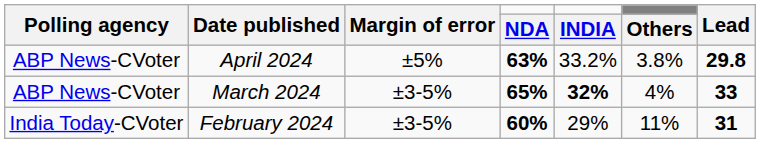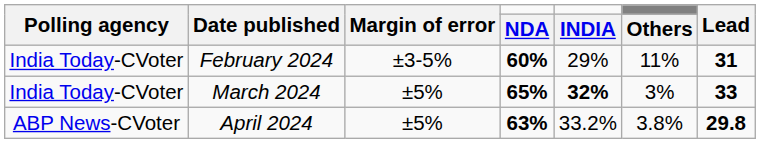rows swapped: (266, 60) <-> (266, 123)
(96, 92) ABP News-CVoter -> (96, 92) India Today-CVoter
(422, 92) ±3-5% -> (422, 92) ±5%
(660, 92) 4% -> (660, 92) 3%
